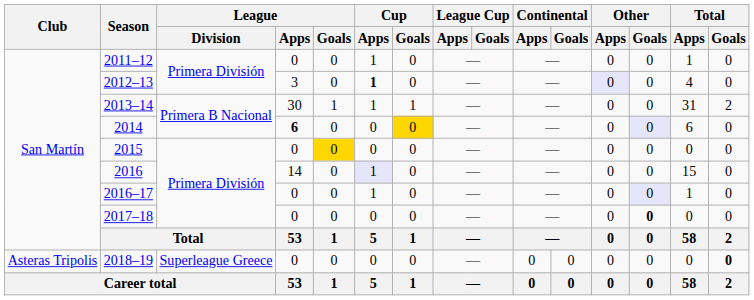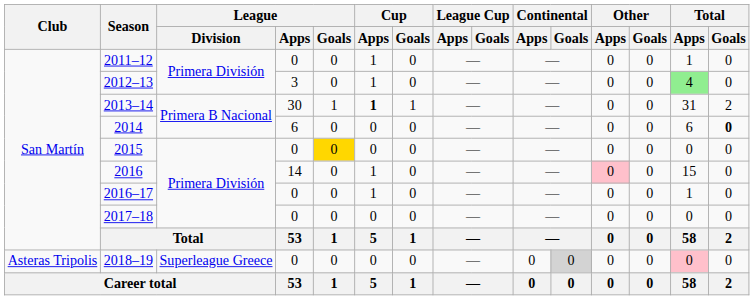(373, 82) bold -> (373, 82) normal
(610, 82) lavender background -> (610, 82) no background
(689, 82) no background -> (689, 82) lightgreen background
(373, 104) normal -> (373, 104) bold
(295, 127) bold -> (295, 127) normal
(413, 127) gold background -> (413, 127) no background
(650, 127) lavender background -> (650, 127) no background
(729, 127) normal -> (729, 127) bold
(373, 171) lavender background -> (373, 171) no background
(610, 171) no background -> (610, 171) pink background
(650, 194) lavender background -> (650, 194) no background
(650, 216) bold -> (650, 216) normal
(571, 261) no background -> (571, 261) lightgrey background
(689, 261) no background -> (689, 261) pink background
(729, 261) bold -> (729, 261) normal
